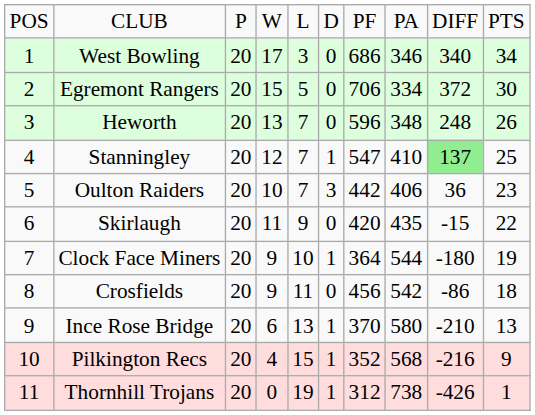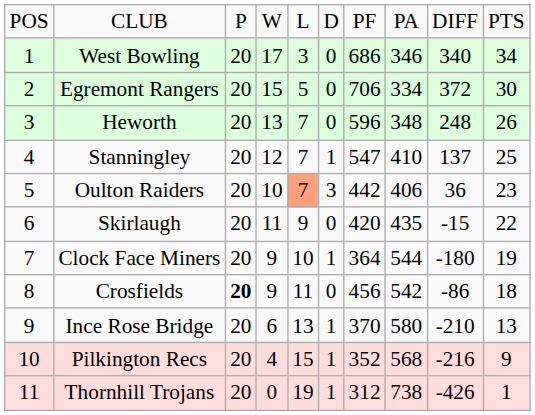(455, 156) lightgreen background -> (455, 156) no background
(303, 190) no background -> (303, 190) lightsalmon background
(241, 291) normal -> (241, 291) bold
